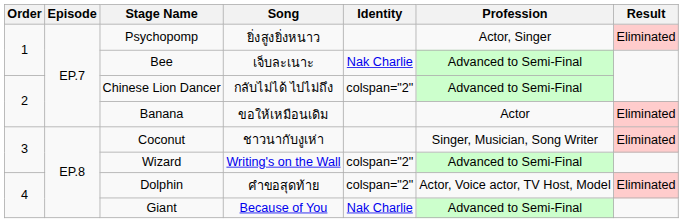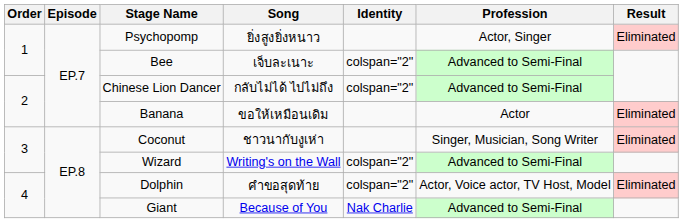(380, 62) Nak Charlie -> (380, 62) colspan="2"
